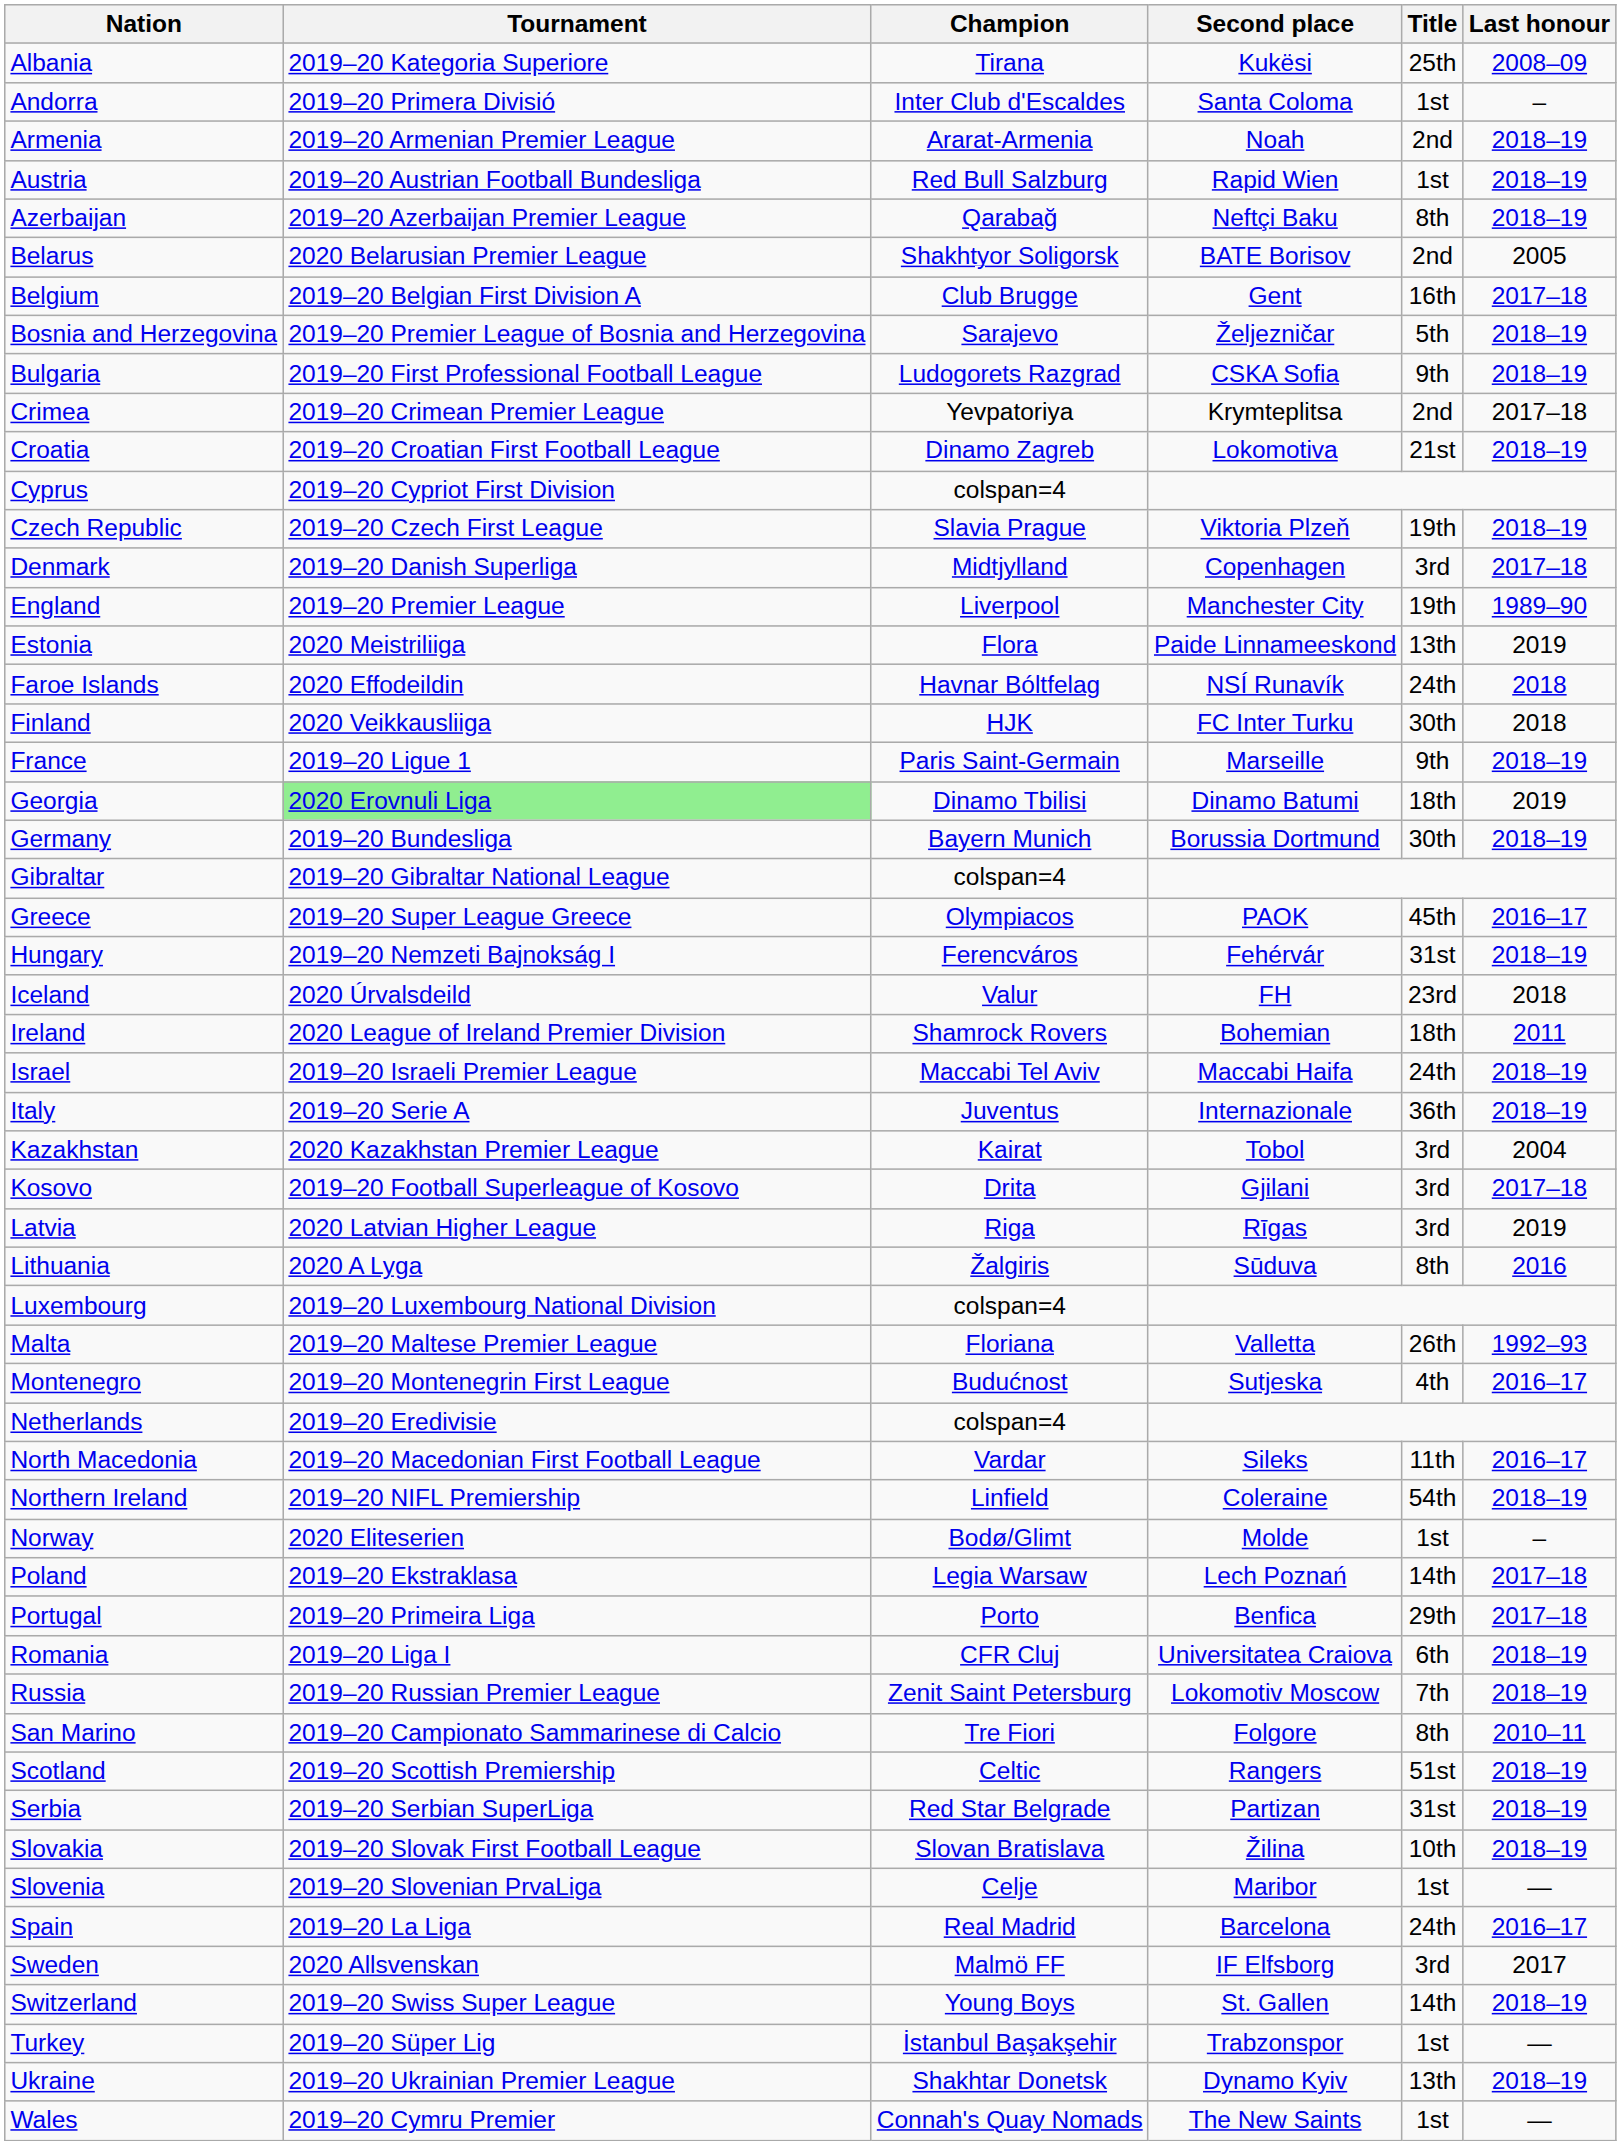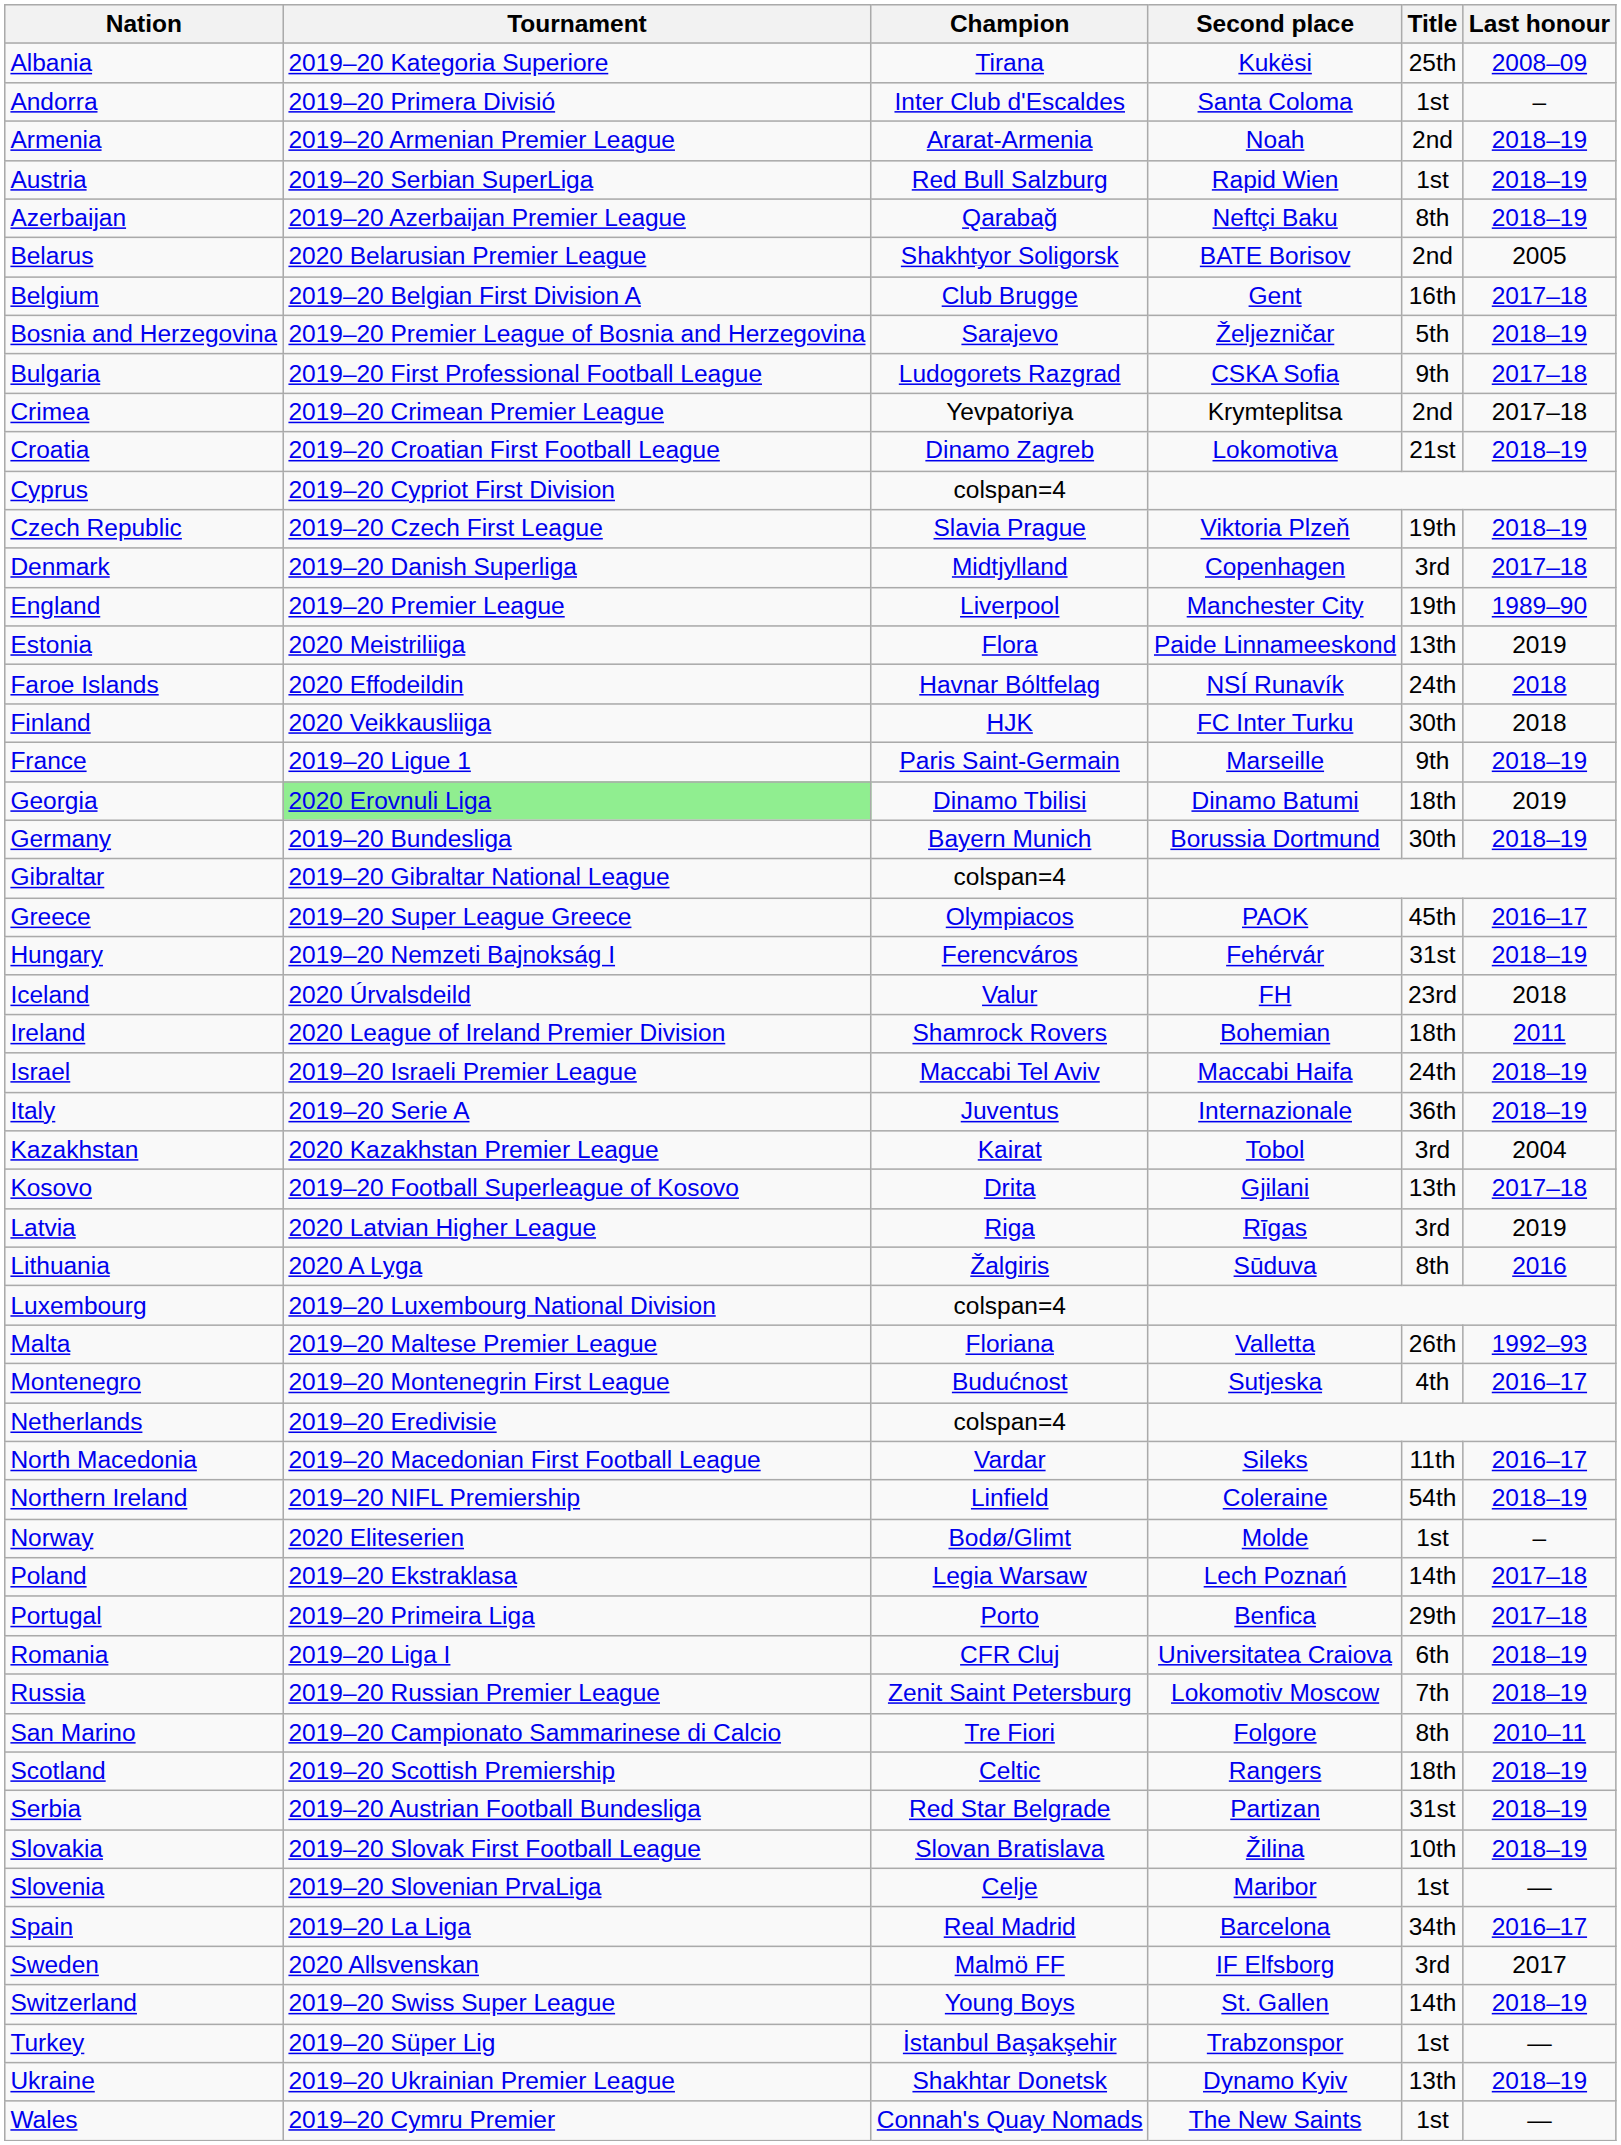(495, 179) 2019–20 Austrian Football Bundesliga -> (441, 179) 2019–20 Serbian SuperLiga
(1539, 373) 2018–19 -> (1539, 373) 2017–18
(1432, 1188) 3rd -> (1432, 1188) 13th
(1432, 1770) 51st -> (1432, 1770) 18th
(441, 1809) 2019–20 Serbian SuperLiga -> (495, 1809) 2019–20 Austrian Football Bundesliga
(1432, 1926) 24th -> (1432, 1926) 34th
